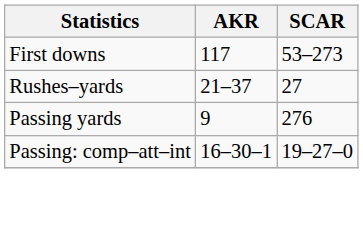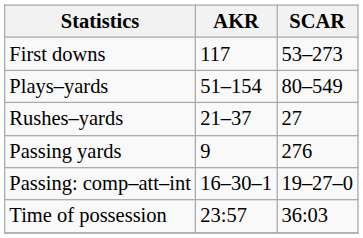+ row: (59, 86)
+ row: (88, 216)
